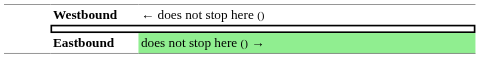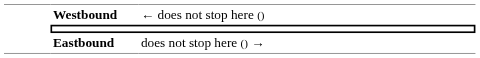(203, 43) lightgreen background -> (203, 43) no background
